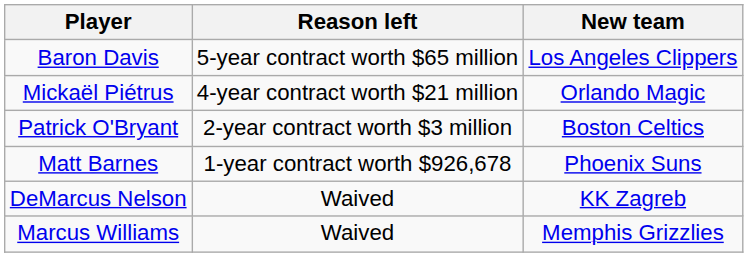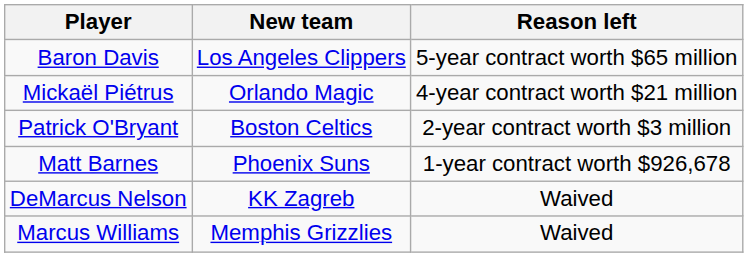columns swapped: (358, 22) <-> (633, 22)
